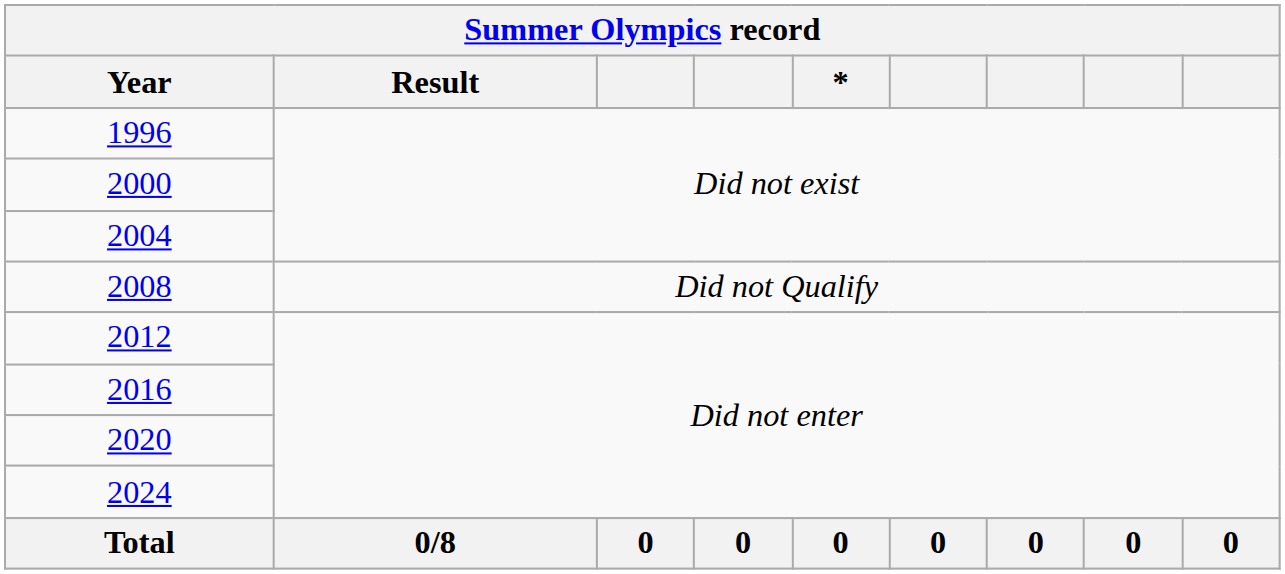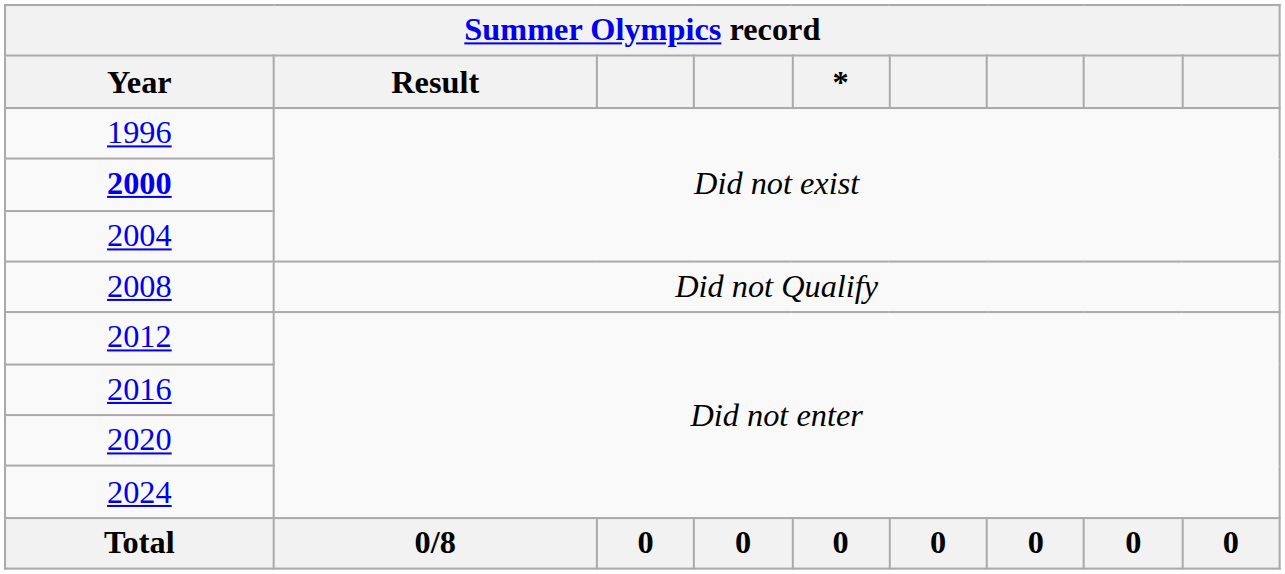(139, 183) normal -> (139, 183) bold
